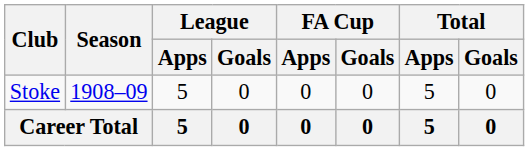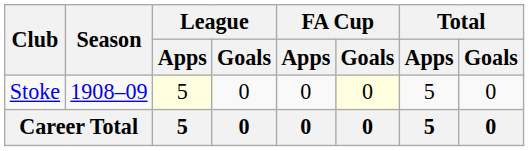(182, 92) no background -> (182, 92) lightyellow background
(367, 92) no background -> (367, 92) lightyellow background
